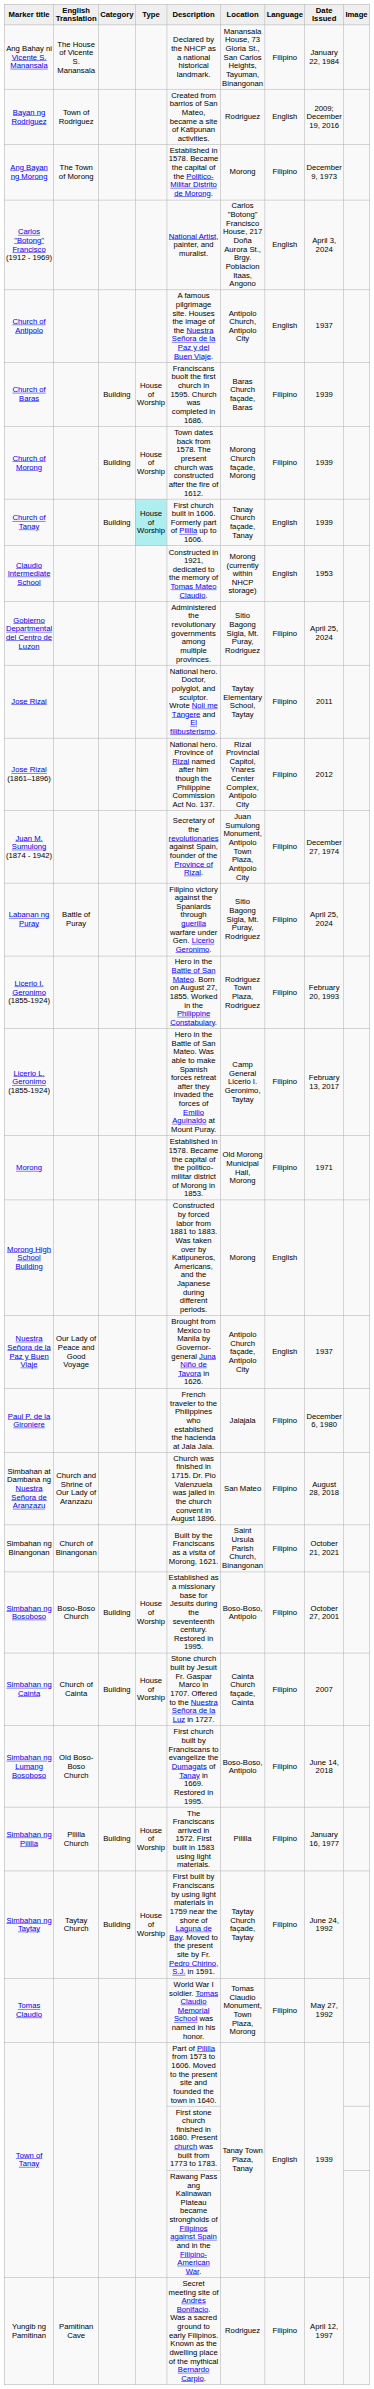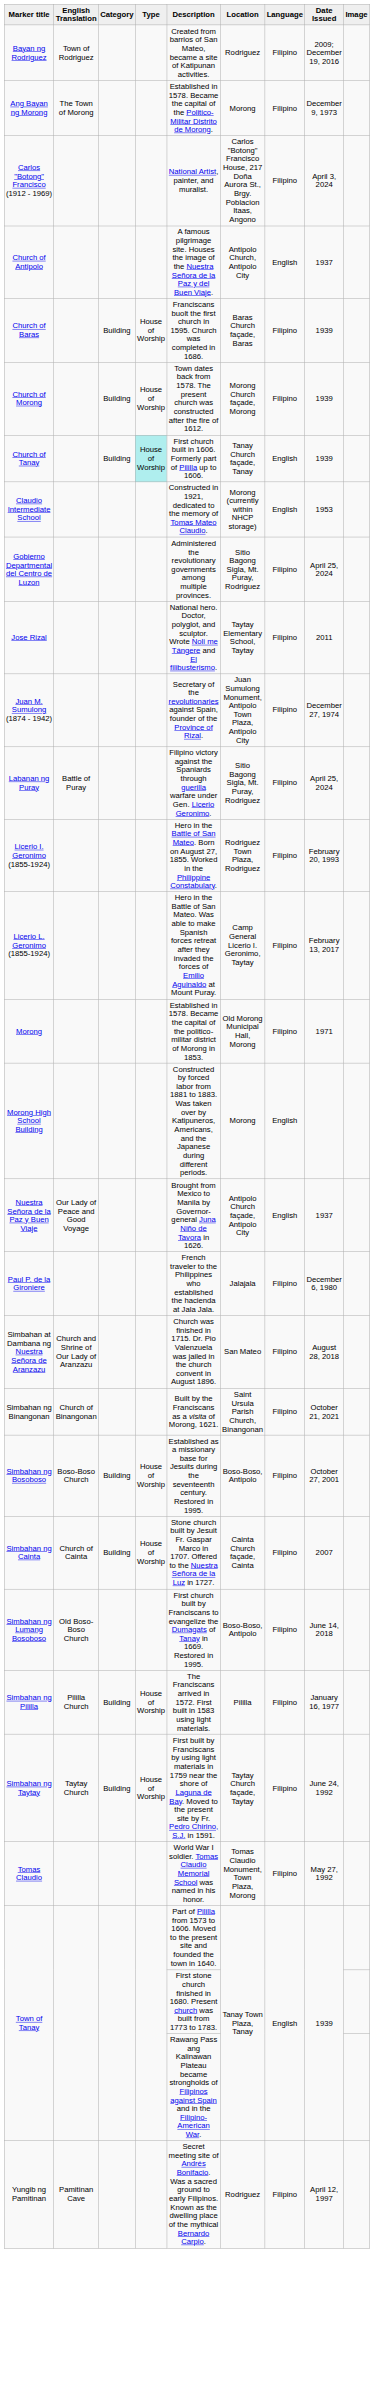- row: (29, 57)
(285, 117) English -> (285, 53) Filipino
(285, 245) English -> (285, 181) Filipino
- row: (29, 774)
